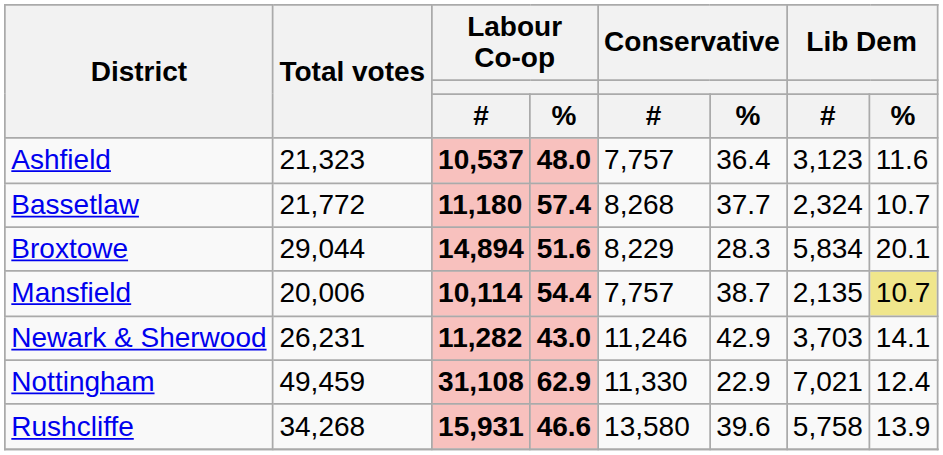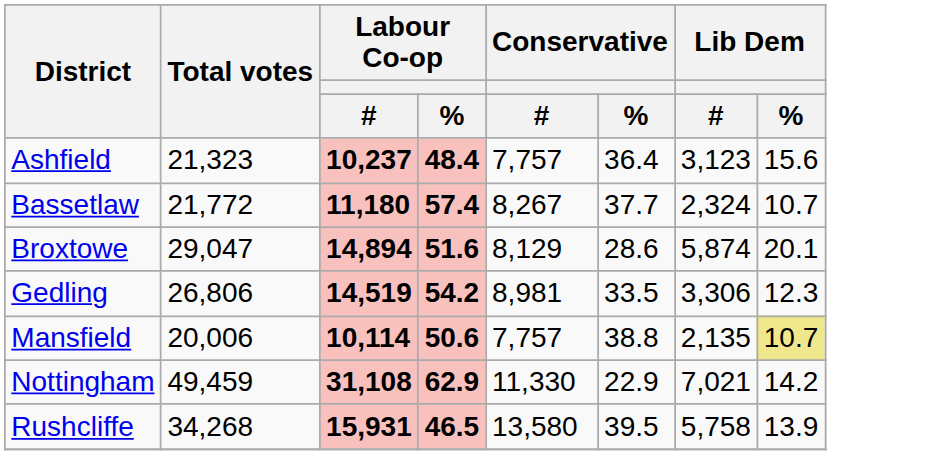(481, 159) 10,537 -> (369, 159) 10,237
(564, 159) 48.0 -> (452, 159) 48.4
(902, 159) 11.6 -> (791, 159) 15.6
(639, 204) 8,268 -> (527, 204) 8,267
(322, 248) 29,044 -> (210, 248) 29,047
(639, 248) 8,229 -> (527, 248) 8,129
(743, 248) 28.3 -> (631, 248) 28.6
(828, 248) 5,834 -> (716, 248) 5,874
+ row: (60, 293)
(564, 293) 54.4 -> (452, 337) 50.6
(743, 293) 38.7 -> (631, 337) 38.8
- row: (139, 337)
(903, 381) 12.4 -> (791, 381) 14.2
(564, 426) 46.6 -> (452, 426) 46.5
(743, 426) 39.6 -> (631, 426) 39.5
